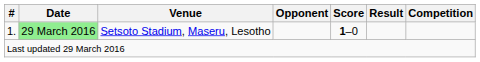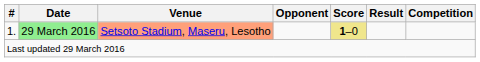(186, 31) no background -> (186, 31) lightsalmon background
(349, 31) no background -> (349, 31) khaki background
